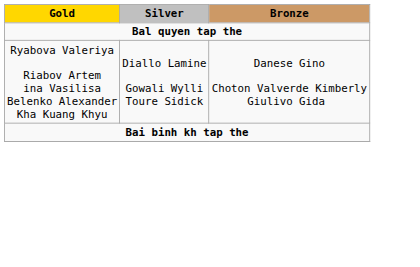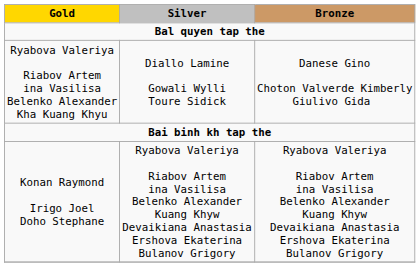+ row: (62, 201)
